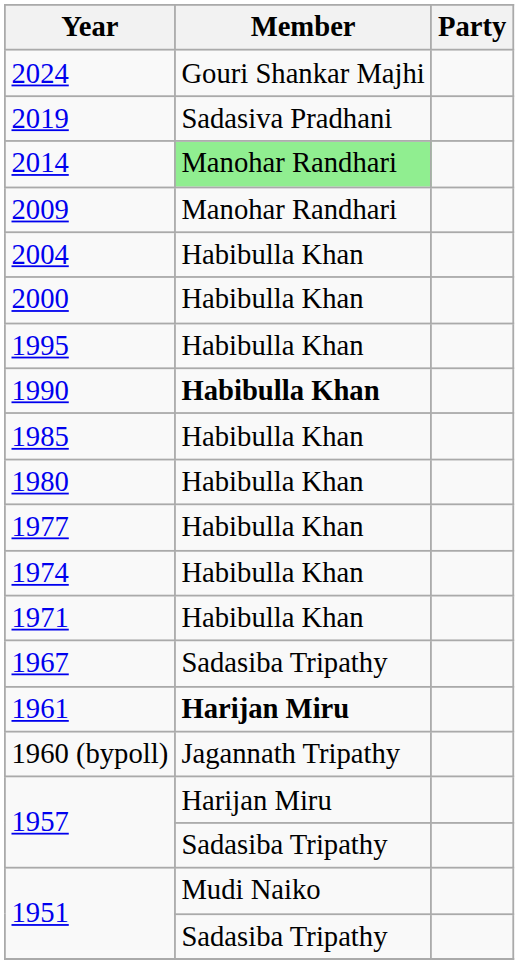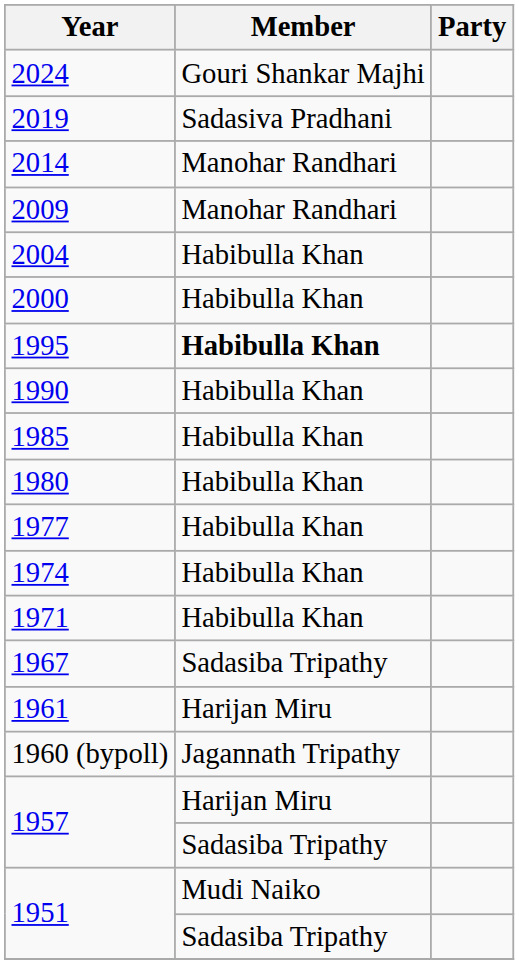(289, 163) lightgreen background -> (289, 163) no background
(272, 345) normal -> (280, 345) bold
(280, 390) bold -> (272, 390) normal
(265, 708) bold -> (257, 708) normal
